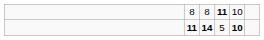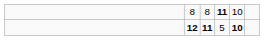(192, 27) 11 -> (192, 27) 12
(207, 27) 14 -> (207, 27) 11
